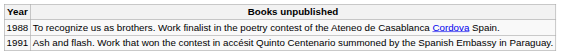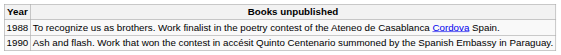(17, 43) 1991 -> (17, 43) 1990
